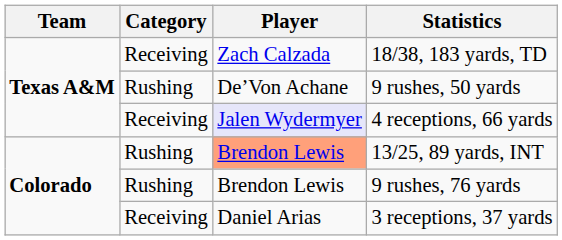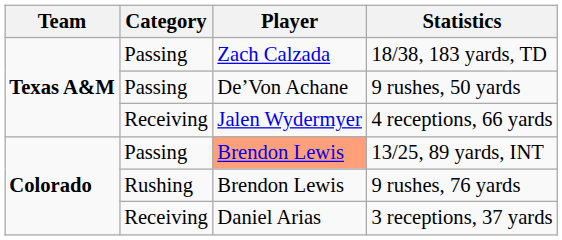(166, 54) Receiving -> (156, 54) Passing
(159, 86) Rushing -> (156, 86) Passing
(290, 119) lavender background -> (290, 119) no background
(159, 152) Rushing -> (156, 152) Passing
